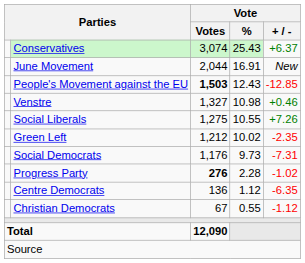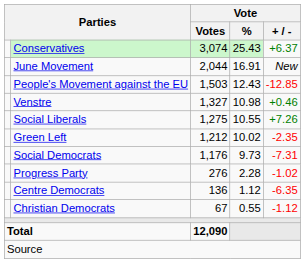(213, 84) bold -> (213, 84) normal
(218, 173) bold -> (218, 173) normal
